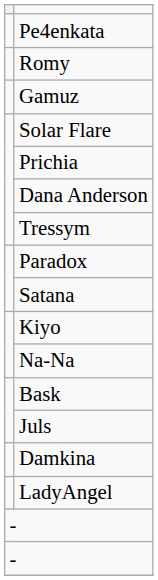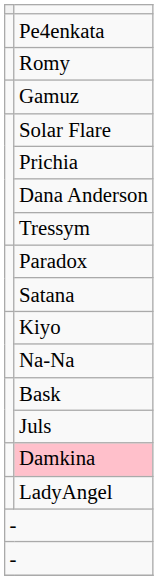(57, 459) no background -> (57, 459) pink background
